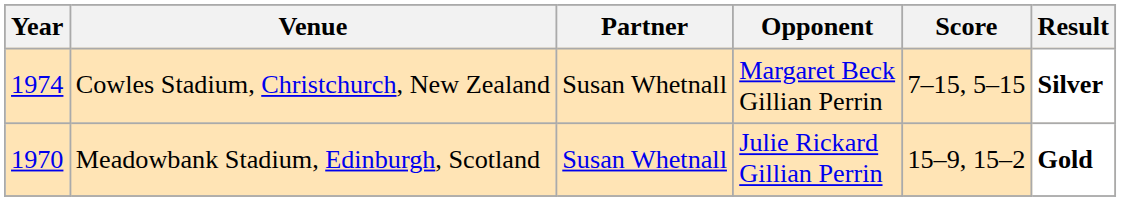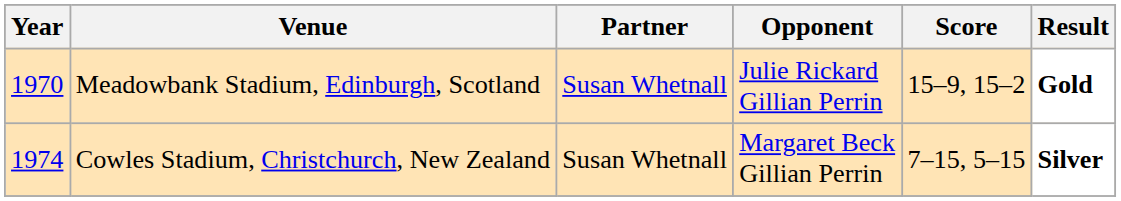rows swapped: (308, 159) <-> (313, 85)
